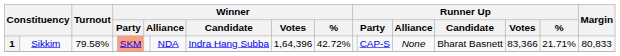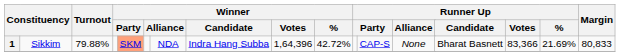(92, 43) 79.58% -> (92, 43) 79.88%
(559, 43) 21.71% -> (559, 43) 21.69%
